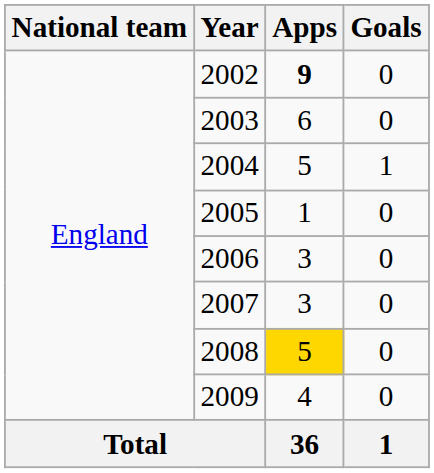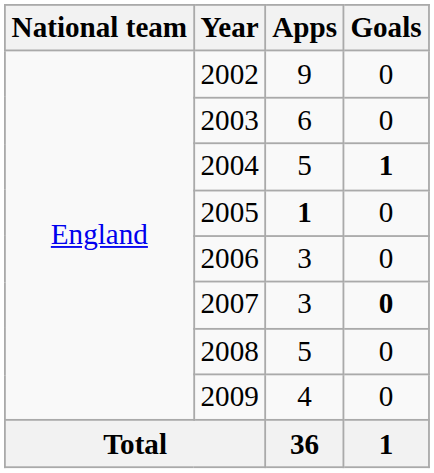(305, 73) bold -> (305, 73) normal
(386, 166) normal -> (386, 166) bold
(305, 212) normal -> (305, 212) bold
(386, 304) normal -> (386, 304) bold
(305, 350) gold background -> (305, 350) no background
